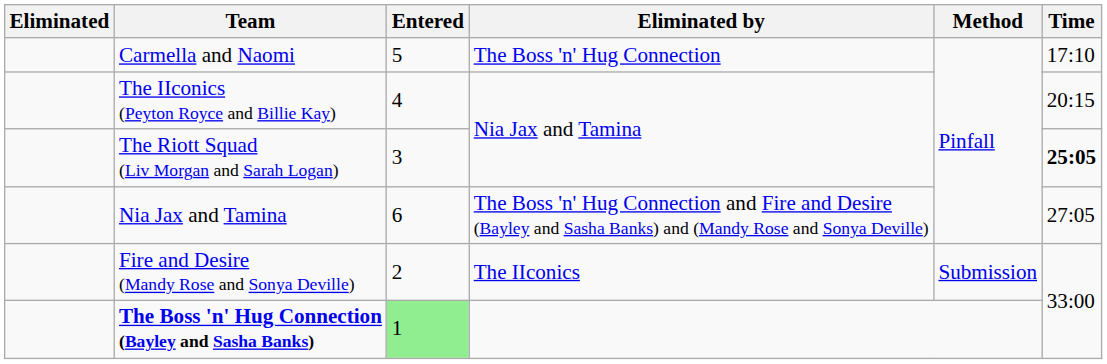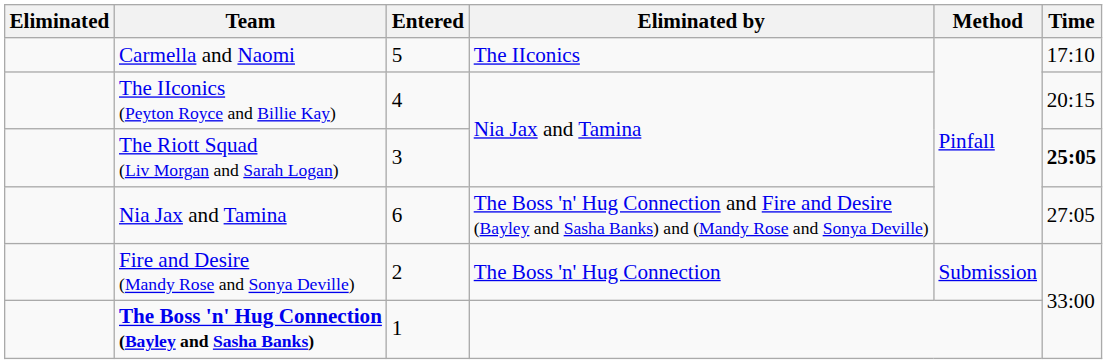(597, 54) The Boss 'n' Hug Connection -> (527, 54) The IIconics
(527, 271) The IIconics -> (597, 271) The Boss 'n' Hug Connection
(397, 329) lightgreen background -> (397, 329) no background
